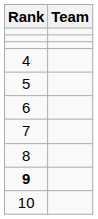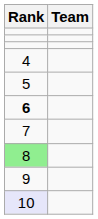(26, 108) normal -> (26, 108) bold
(26, 155) no background -> (26, 155) lightgreen background
(26, 179) bold -> (26, 179) normal
(26, 202) no background -> (26, 202) lavender background
